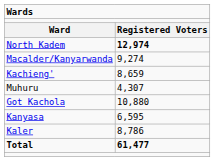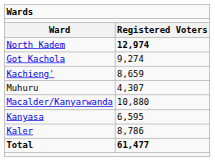(60, 59) Macalder/Kanyarwanda -> (36, 59) Got Kachola
(36, 102) Got Kachola -> (60, 102) Macalder/Kanyarwanda
